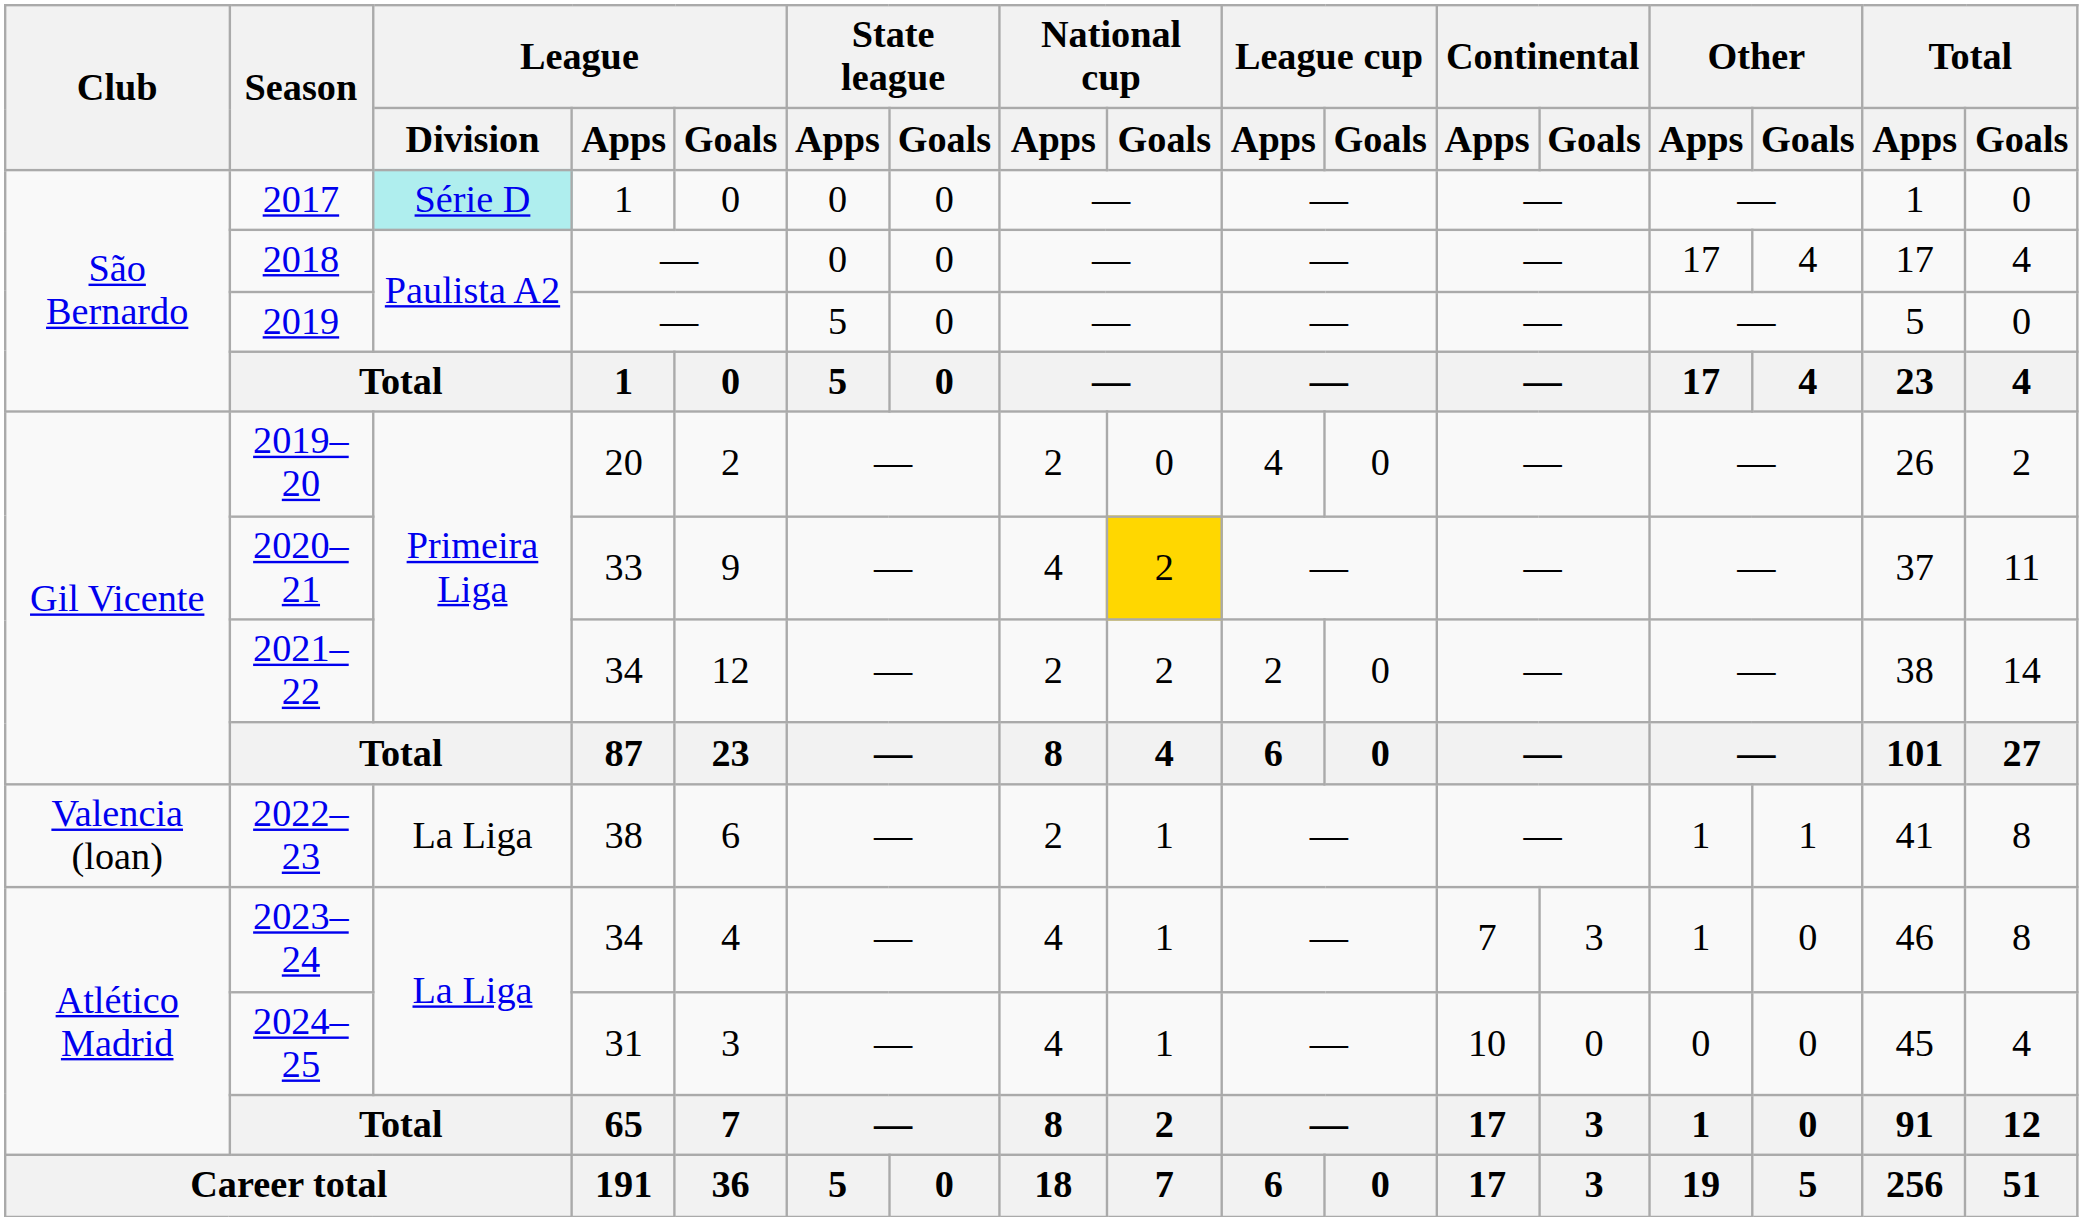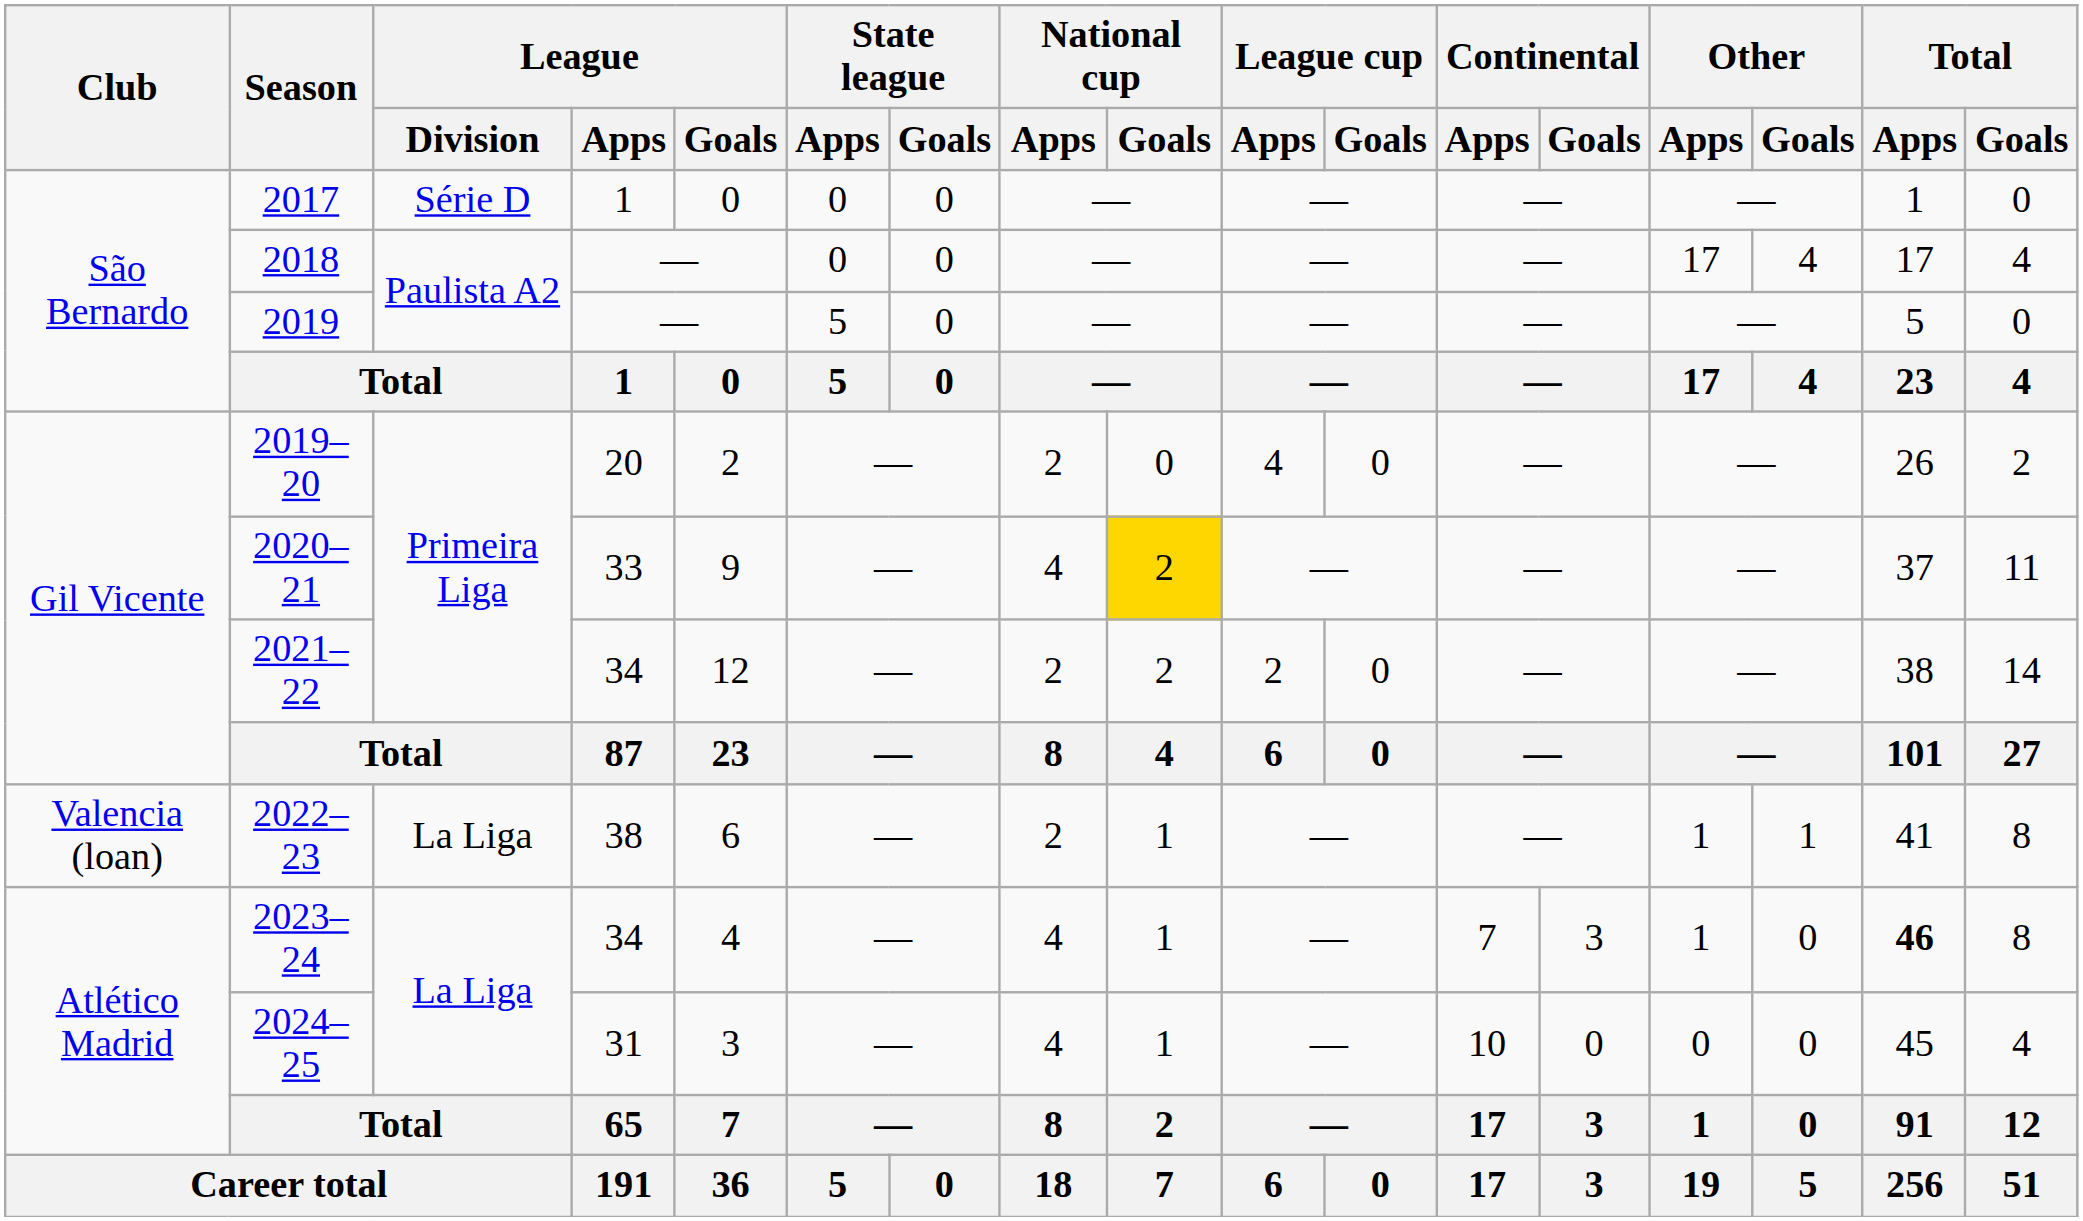(472, 199) paleturquoise background -> (472, 199) no background
(1915, 938) normal -> (1915, 938) bold
